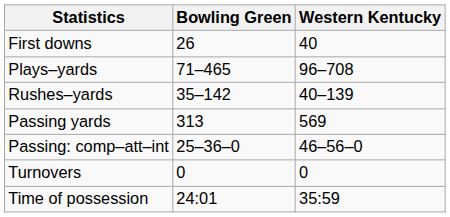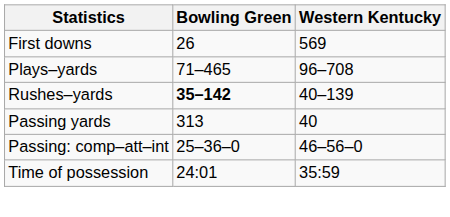(308, 43) 40 -> (313, 43) 569
(204, 95) normal -> (204, 95) bold
(313, 121) 569 -> (308, 121) 40
- row: (45, 173)
